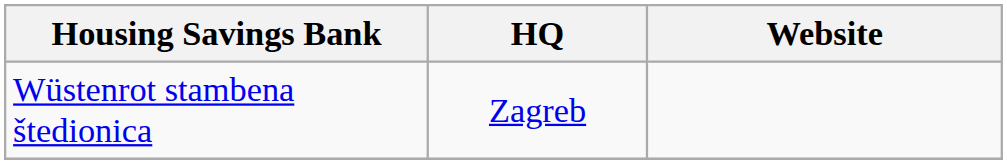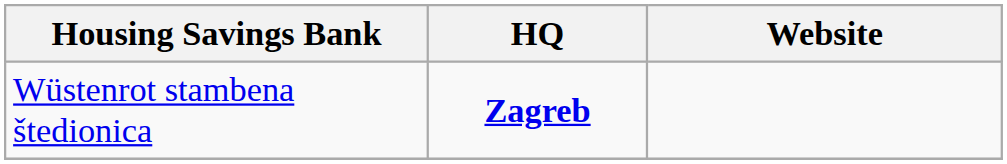(538, 109) normal -> (538, 109) bold
